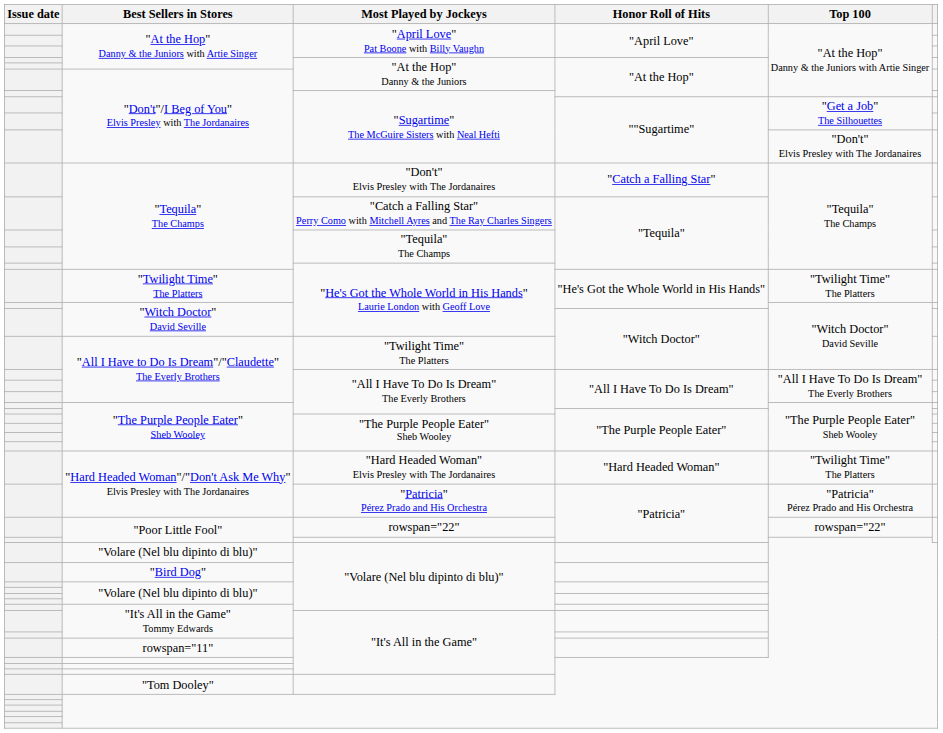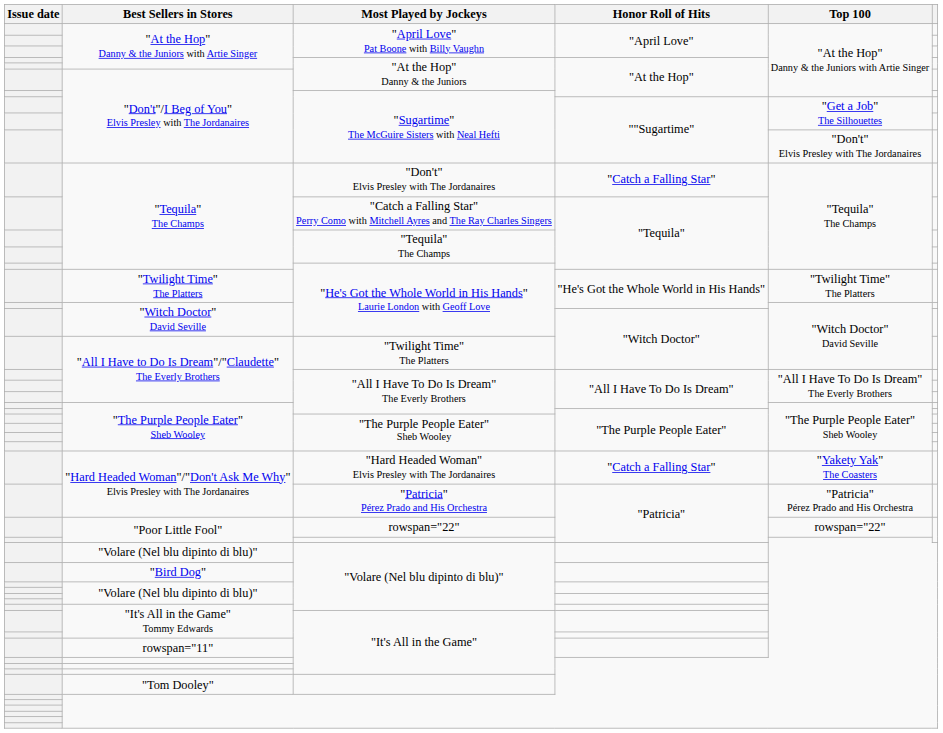(661, 467) "Hard Headed Woman" -> (661, 467) "Catch a Falling Star"
(850, 467) "Twilight Time" The Platters -> (850, 467) "Yakety Yak" The Coasters
